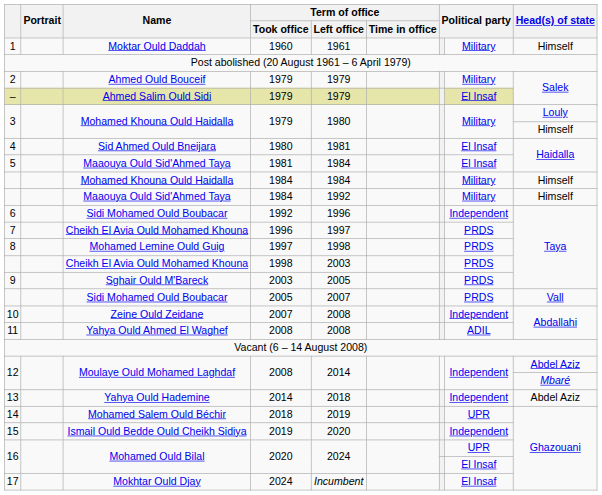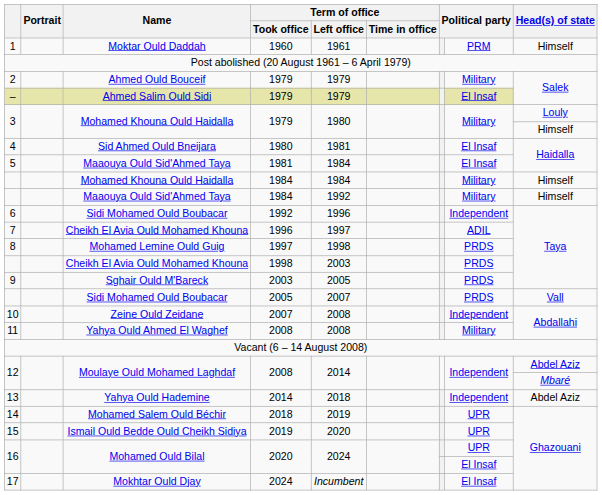(479, 46) Military -> (479, 46) PRM
(479, 230) PRDS -> (479, 230) ADIL
(479, 331) ADIL -> (479, 331) Military
(479, 431) Independent -> (479, 431) UPR
